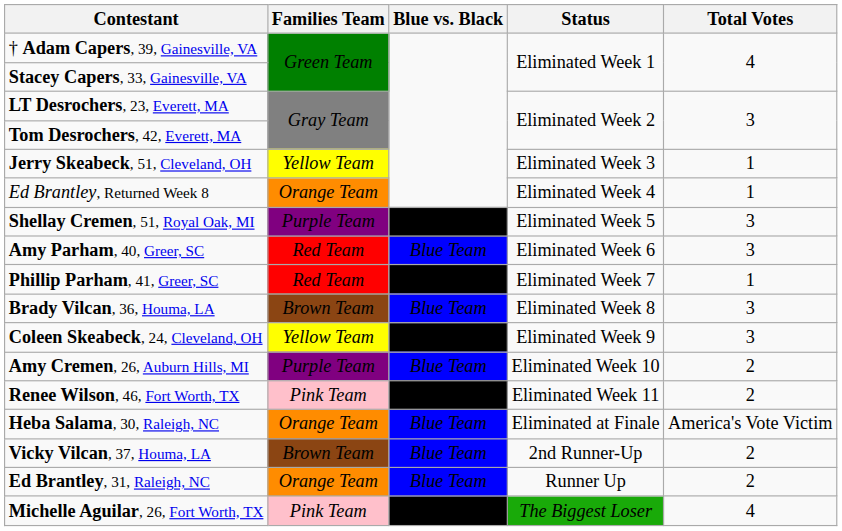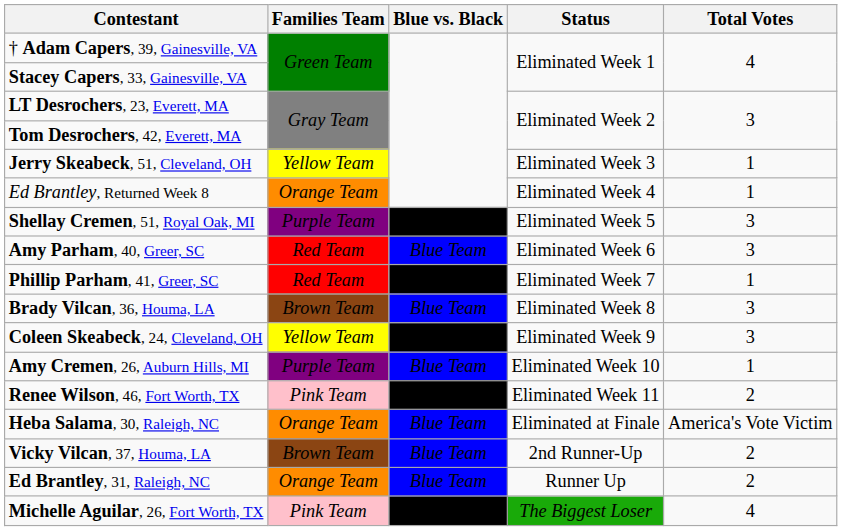(750, 366) 2 -> (750, 366) 1
